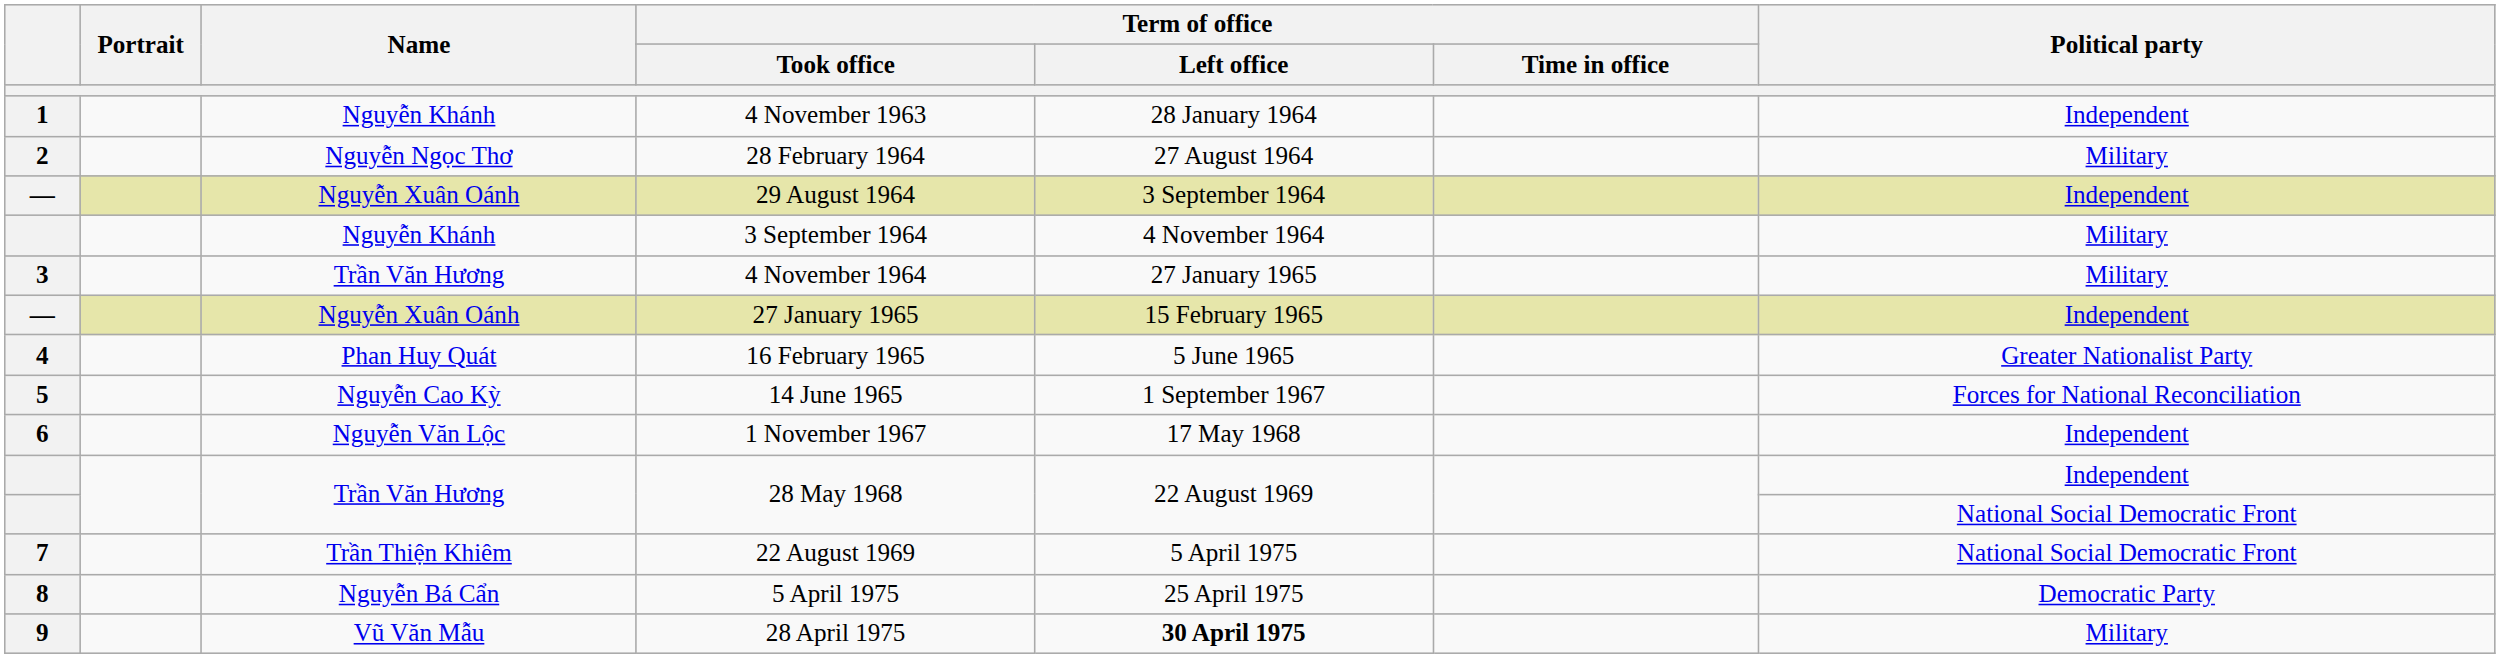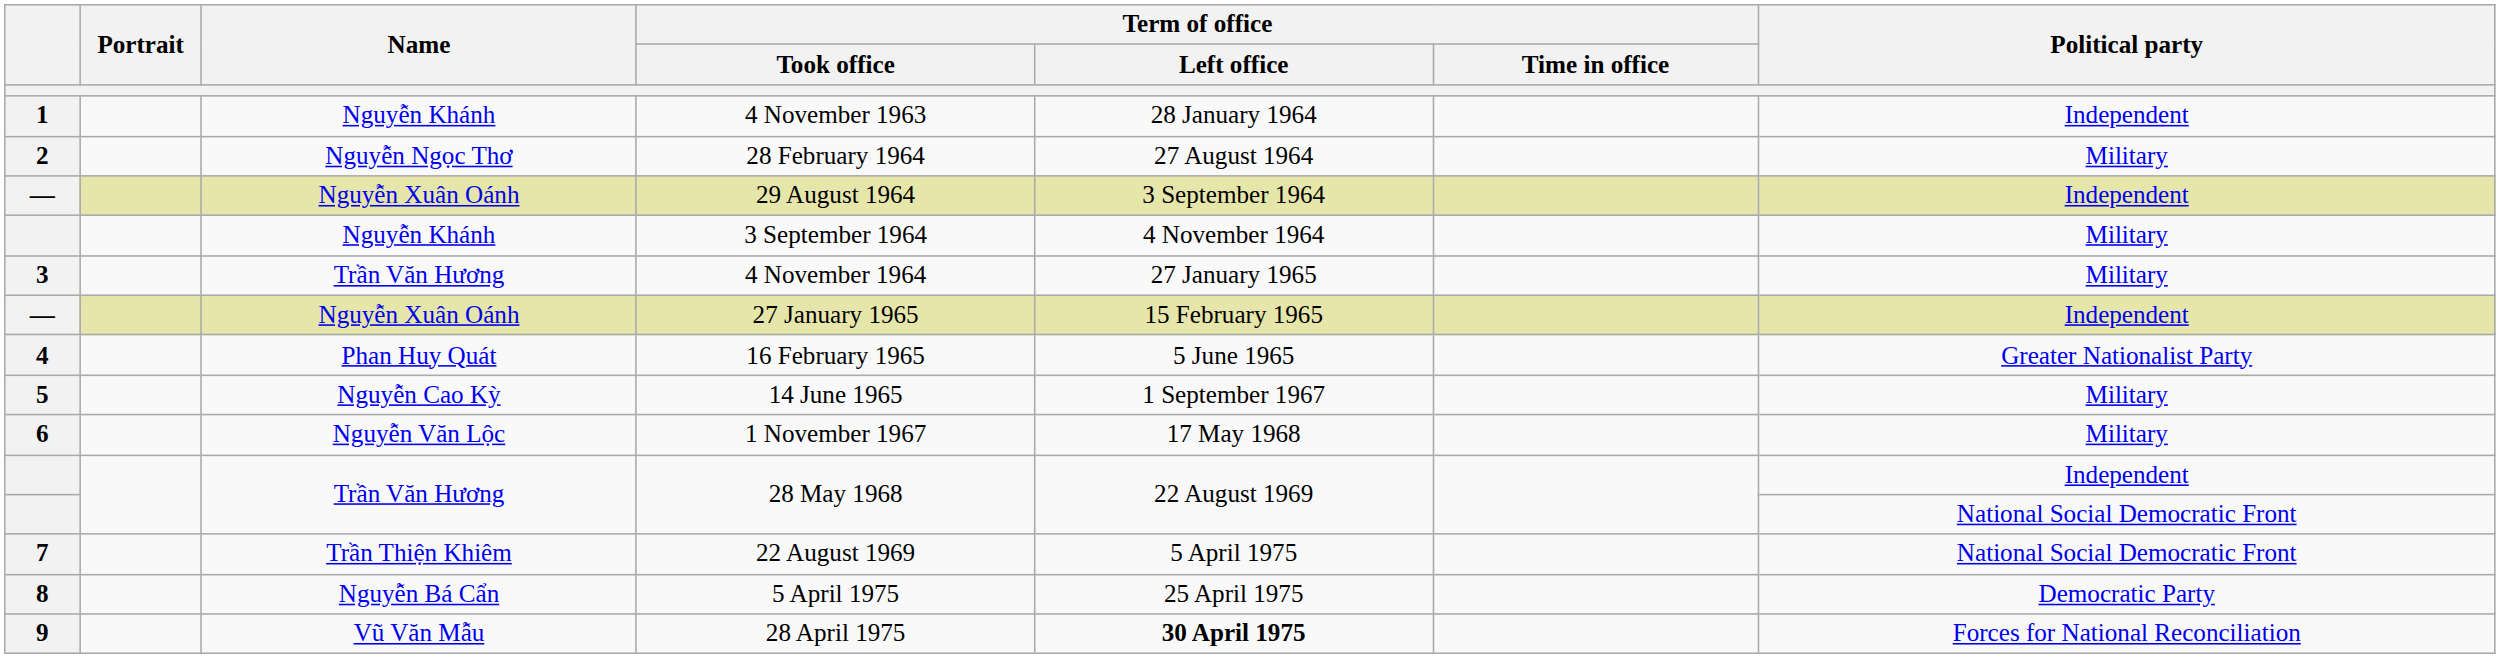(2127, 394) Forces for National Reconciliation -> (2127, 394) Military
(2127, 434) Independent -> (2127, 434) Military
(2127, 633) Military -> (2127, 633) Forces for National Reconciliation
